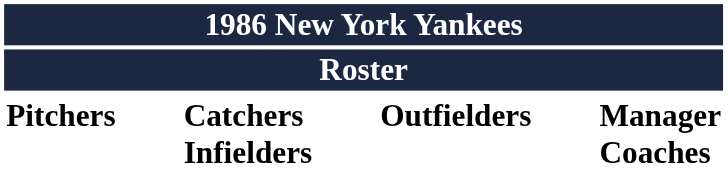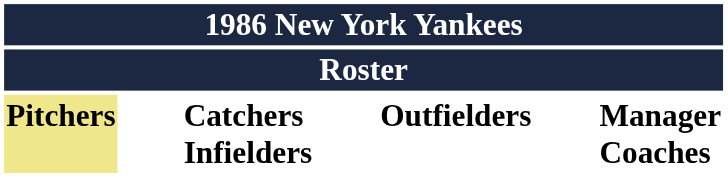(61, 114) no background -> (61, 114) khaki background
